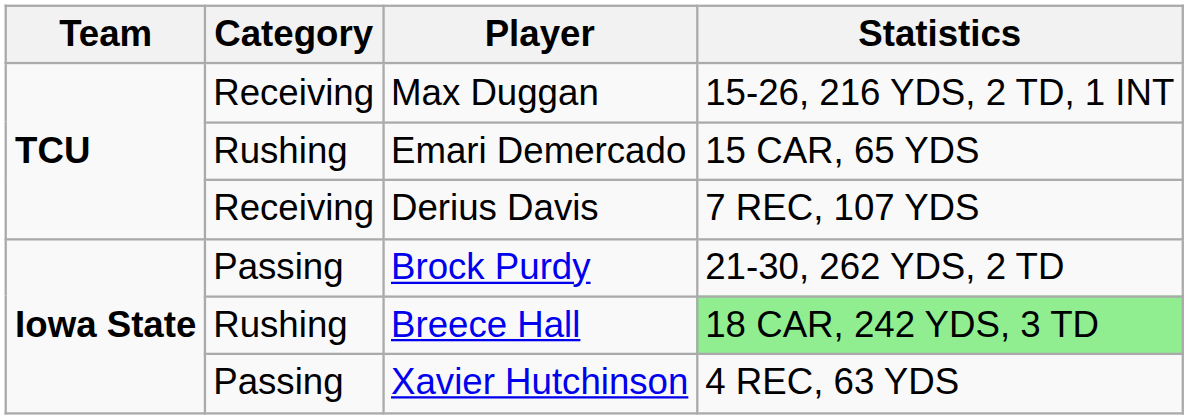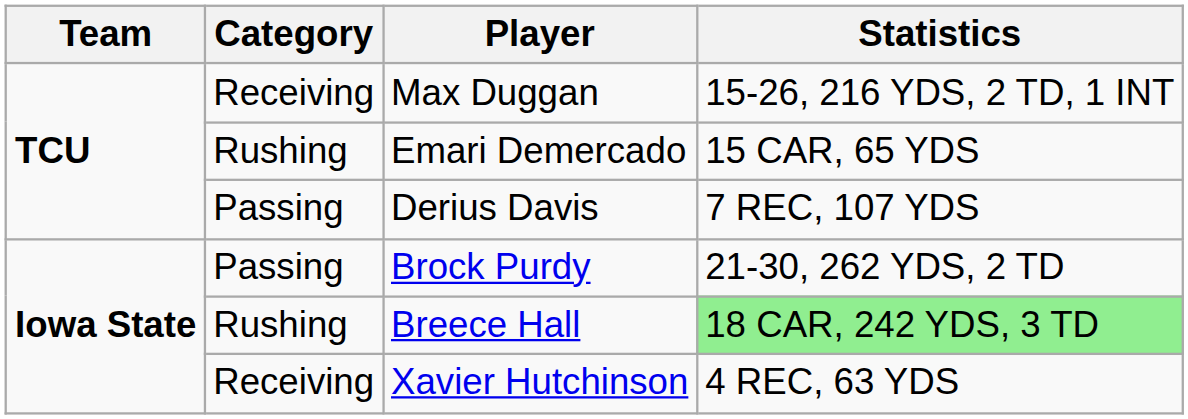(294, 208) Receiving -> (278, 208) Passing
(278, 382) Passing -> (294, 382) Receiving
